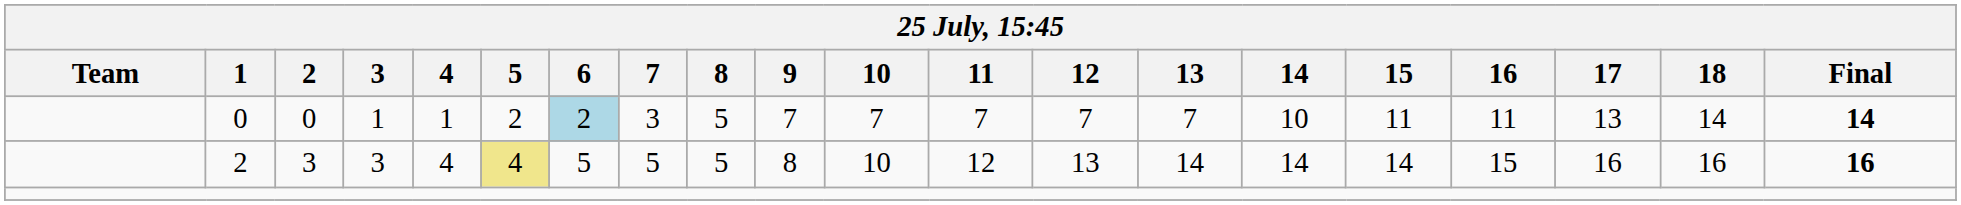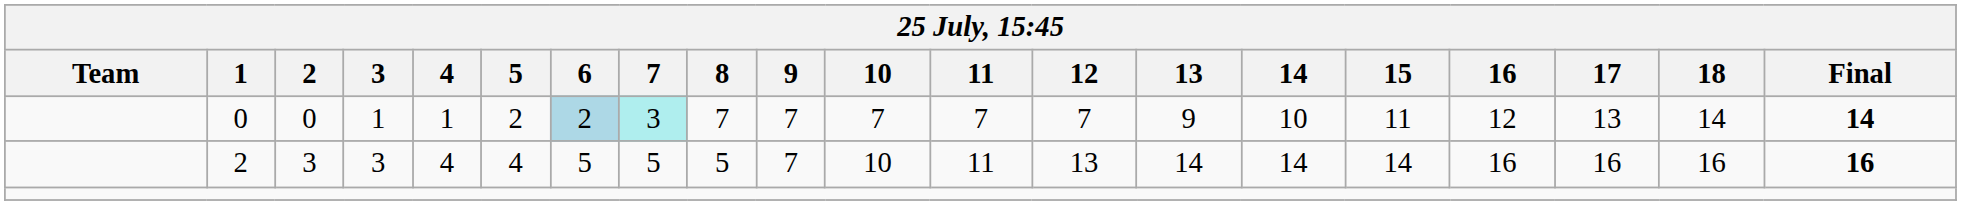(653, 118) no background -> (653, 118) paleturquoise background
(721, 118) 5 -> (722, 118) 7
(1190, 118) 7 -> (1189, 118) 9
(1503, 118) 11 -> (1502, 118) 12
(515, 163) khaki background -> (516, 163) no background
(790, 163) 8 -> (791, 163) 7
(981, 163) 12 -> (981, 163) 11
(1503, 163) 15 -> (1502, 163) 16
